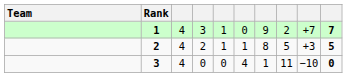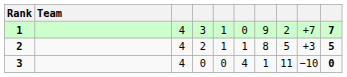columns swapped: (156, 13) <-> (19, 13)
